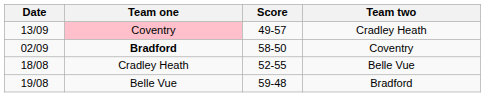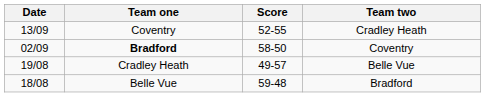(153, 30) pink background -> (153, 30) no background
(272, 30) 49-57 -> (272, 30) 52-55
(34, 65) 18/08 -> (34, 65) 19/08
(272, 65) 52-55 -> (272, 65) 49-57
(34, 83) 19/08 -> (34, 83) 18/08
